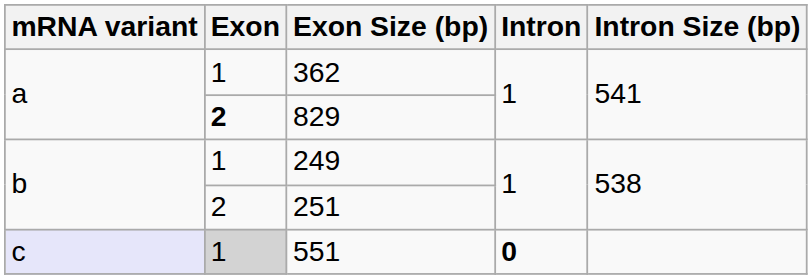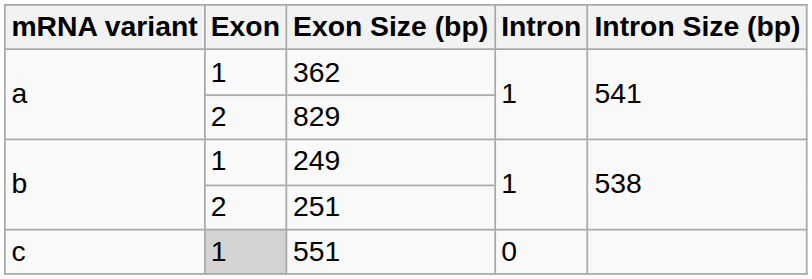(219, 116) bold -> (219, 116) normal
(18, 251) lavender background -> (18, 251) no background
(509, 251) bold -> (509, 251) normal
